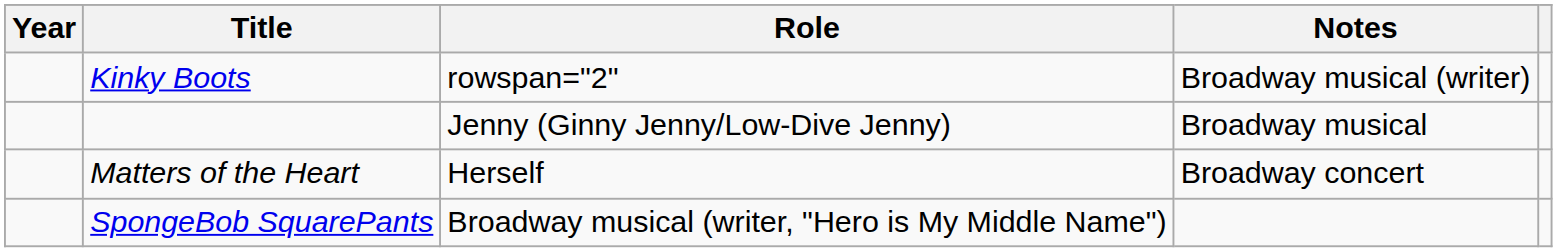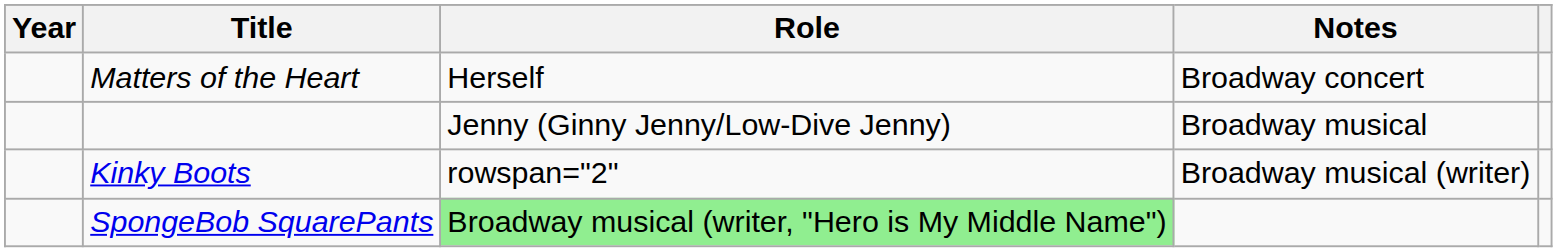rows swapped: (225, 173) <-> (170, 76)
(807, 221) no background -> (807, 221) lightgreen background
